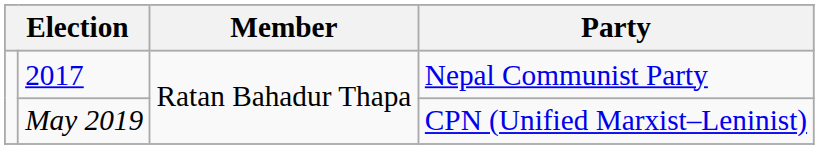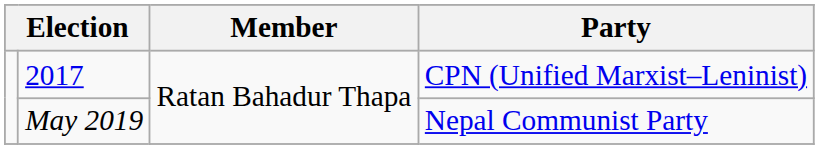(566, 74) Nepal Communist Party -> (616, 74) CPN (Unified Marxist–Leninist)
(616, 120) CPN (Unified Marxist–Leninist) -> (566, 120) Nepal Communist Party
